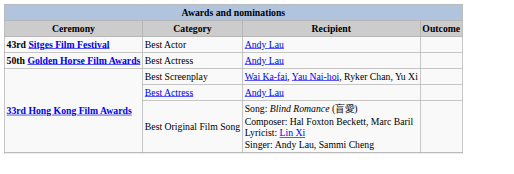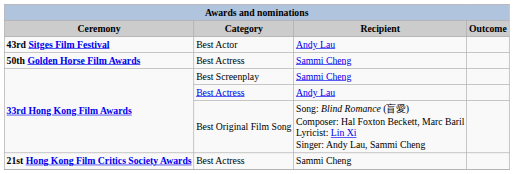(264, 60) Andy Lau -> (324, 60) Sammi Cheng
(331, 76) Wai Ka-fai, Yau Nai-hoi, Ryker Chan, Yu Xi -> (324, 76) Sammi Cheng
+ row: (99, 161)
